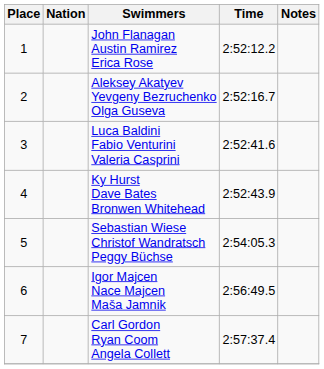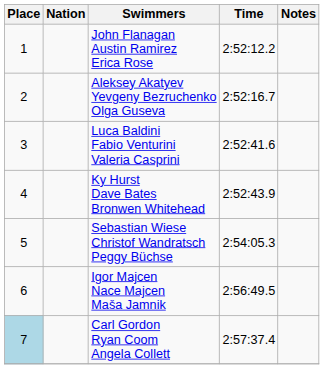(24, 339) no background -> (24, 339) lightblue background
